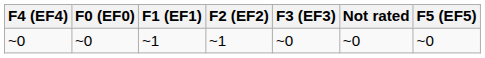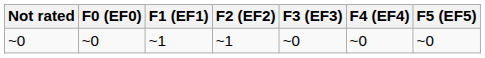columns swapped: (376, 16) <-> (38, 16)
